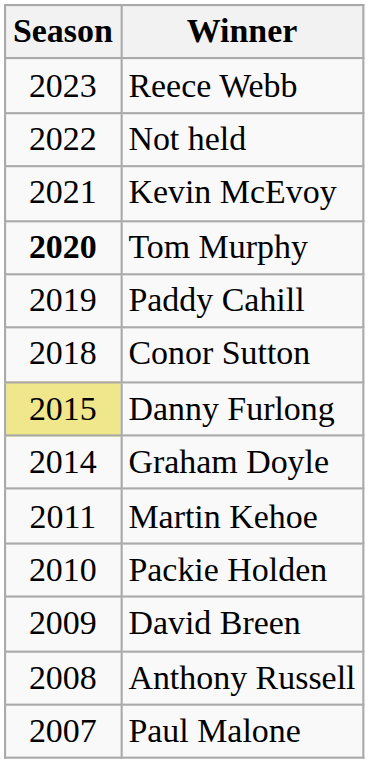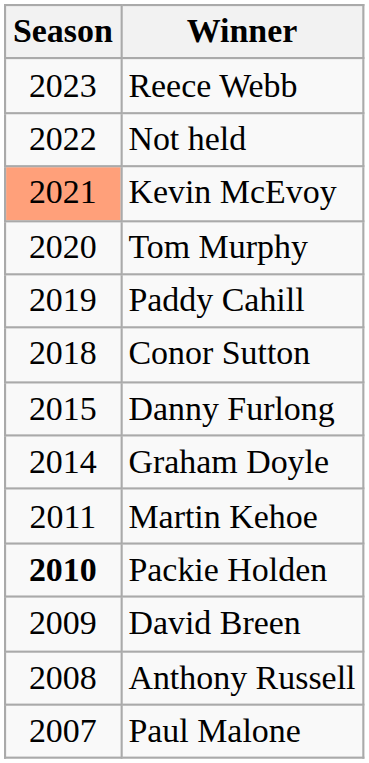(63, 192) no background -> (63, 192) lightsalmon background
(63, 246) bold -> (63, 246) normal
(63, 407) khaki background -> (63, 407) no background
(63, 569) normal -> (63, 569) bold
